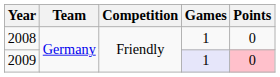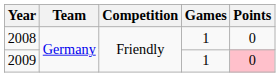(206, 60) lavender background -> (206, 60) no background
